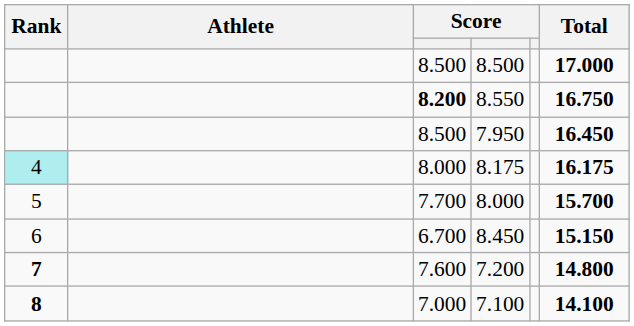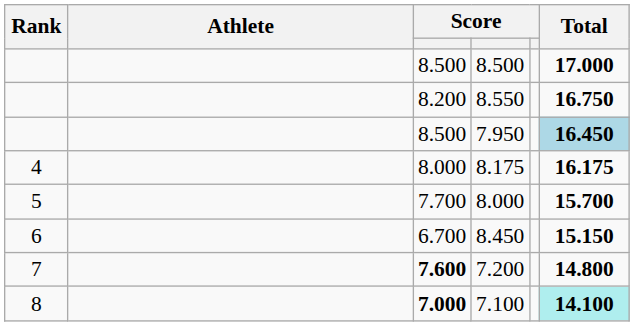(442, 99) bold -> (442, 99) normal
(584, 133) no background -> (584, 133) lightblue background
(36, 167) paleturquoise background -> (36, 167) no background
(36, 269) bold -> (36, 269) normal
(442, 269) normal -> (442, 269) bold
(36, 303) bold -> (36, 303) normal
(442, 303) normal -> (442, 303) bold
(584, 303) no background -> (584, 303) paleturquoise background
